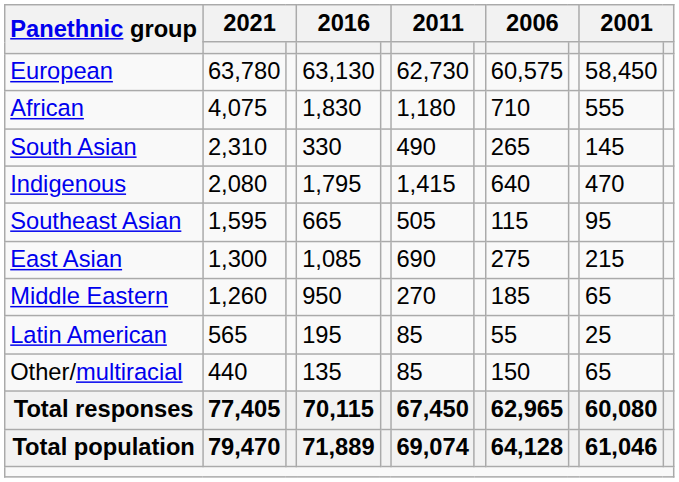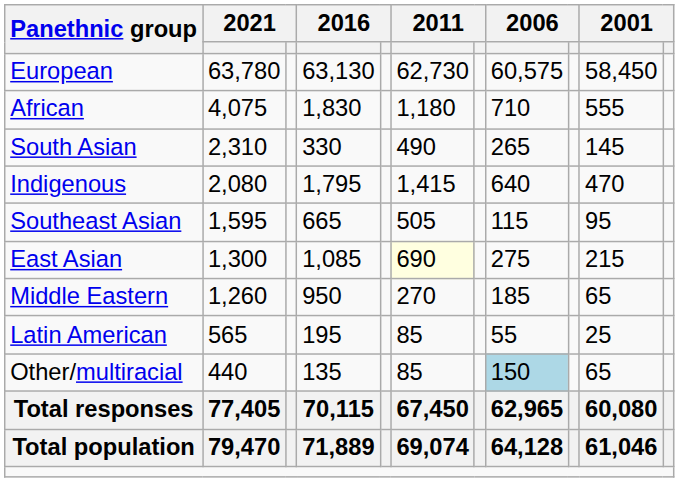(416, 259) no background -> (416, 259) lightyellow background
(510, 372) no background -> (510, 372) lightblue background
